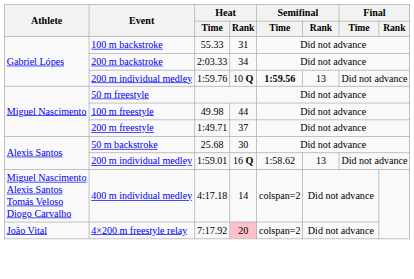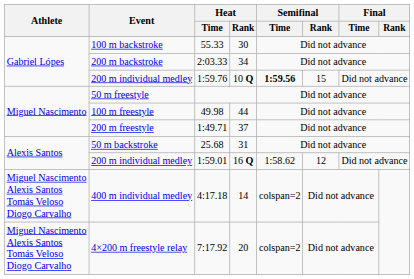(243, 45) 31 -> (243, 45) 30
(321, 78) 13 -> (321, 78) 15
(243, 145) 30 -> (243, 145) 31
(321, 161) 13 -> (321, 161) 12
(27, 230) João Vital -> (47, 248) Miguel Nascimento Alexis Santos Tomás Veloso Diogo Carvalho
(243, 230) pink background -> (243, 248) no background
